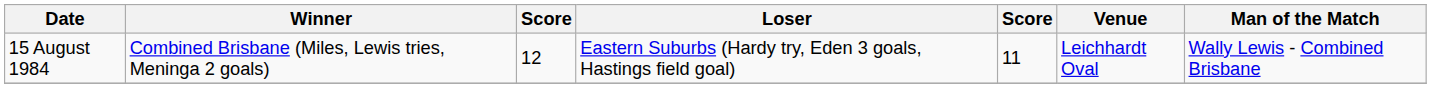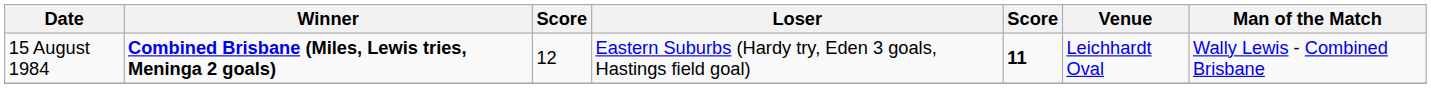(287, 58) normal -> (297, 58) bold
(1011, 58) normal -> (1017, 58) bold
